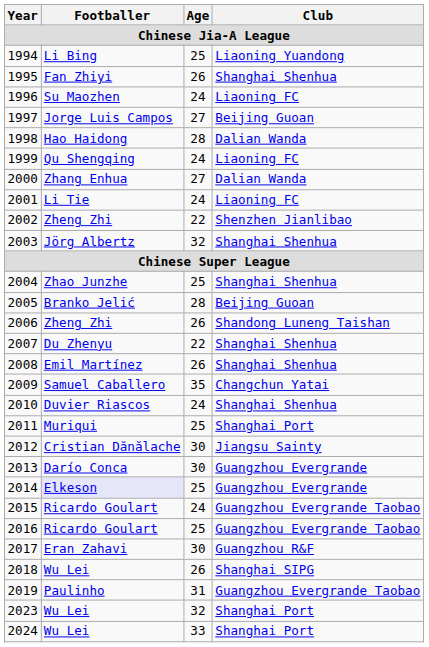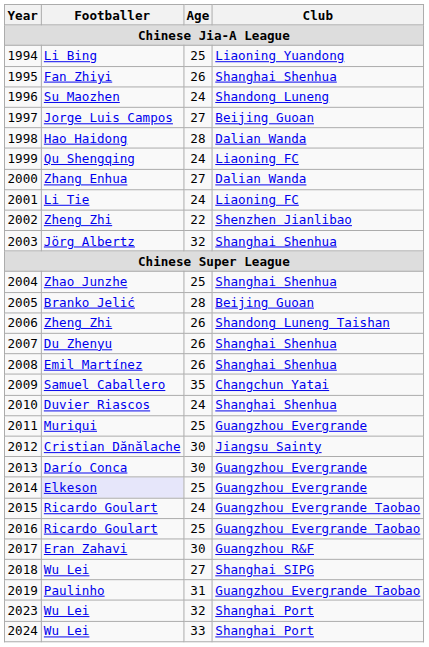(257, 97) Liaoning FC -> (272, 97) Shandong Luneng
(198, 344) 22 -> (198, 344) 26
(265, 426) Shanghai Port -> (291, 426) Guangzhou Evergrande
(198, 570) 26 -> (198, 570) 27
